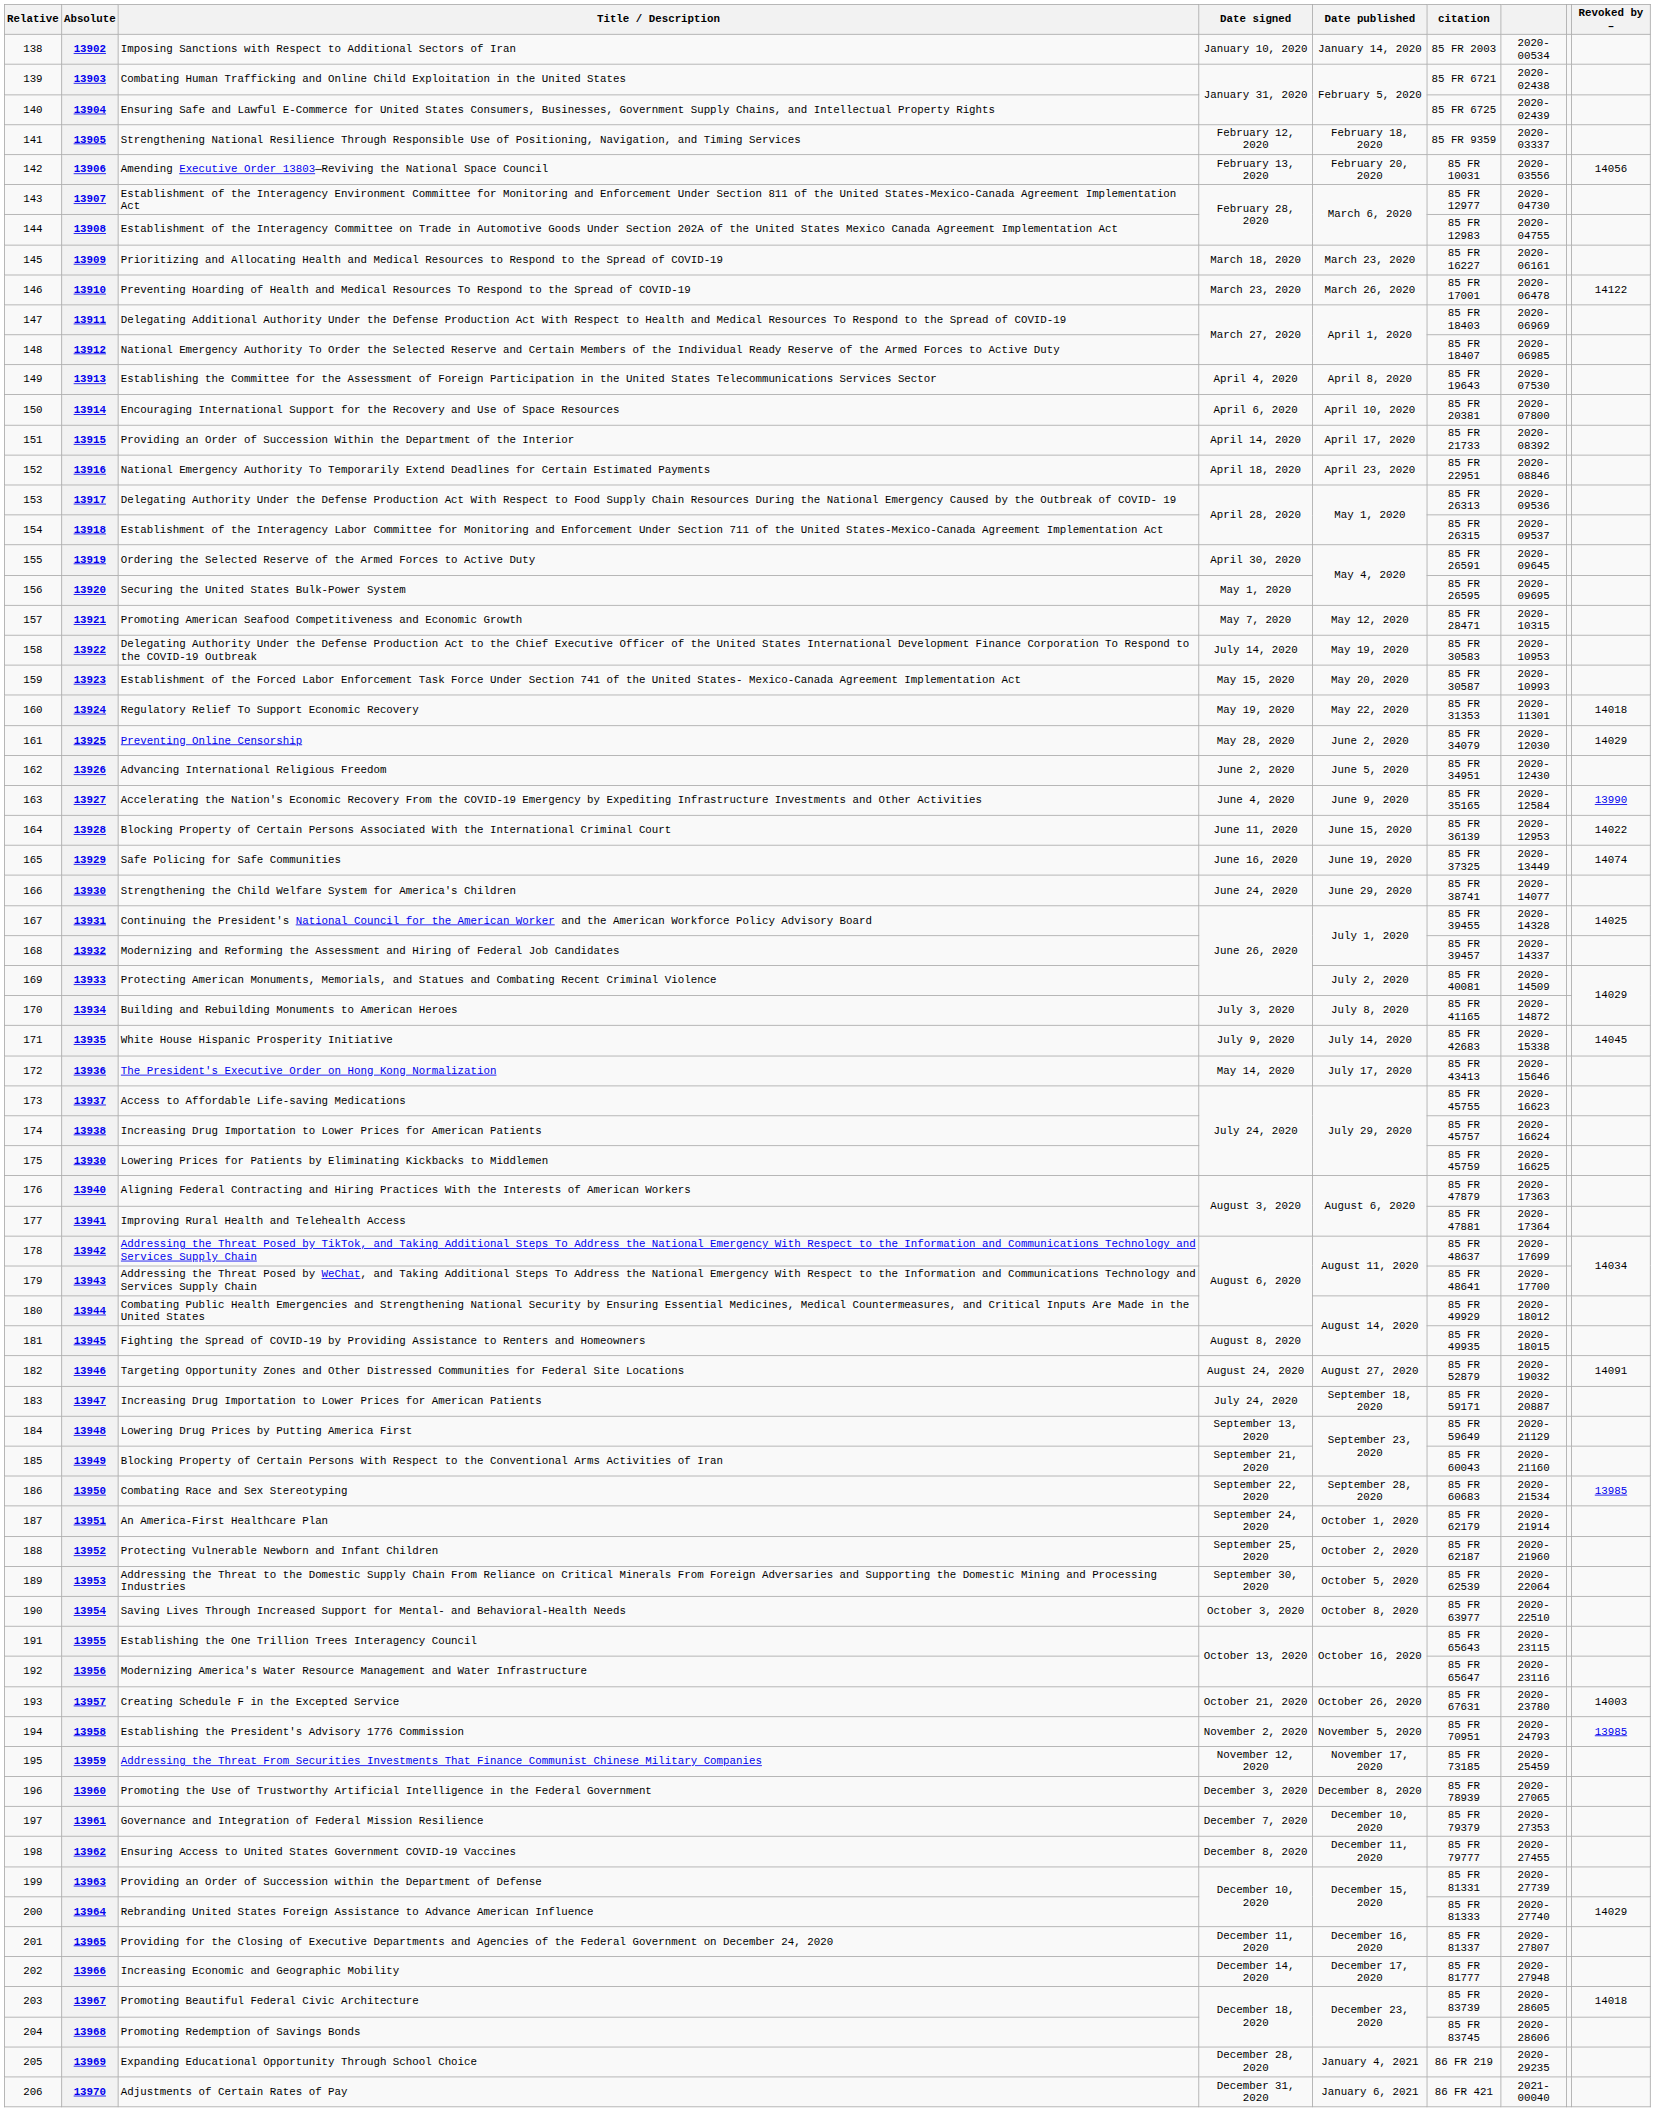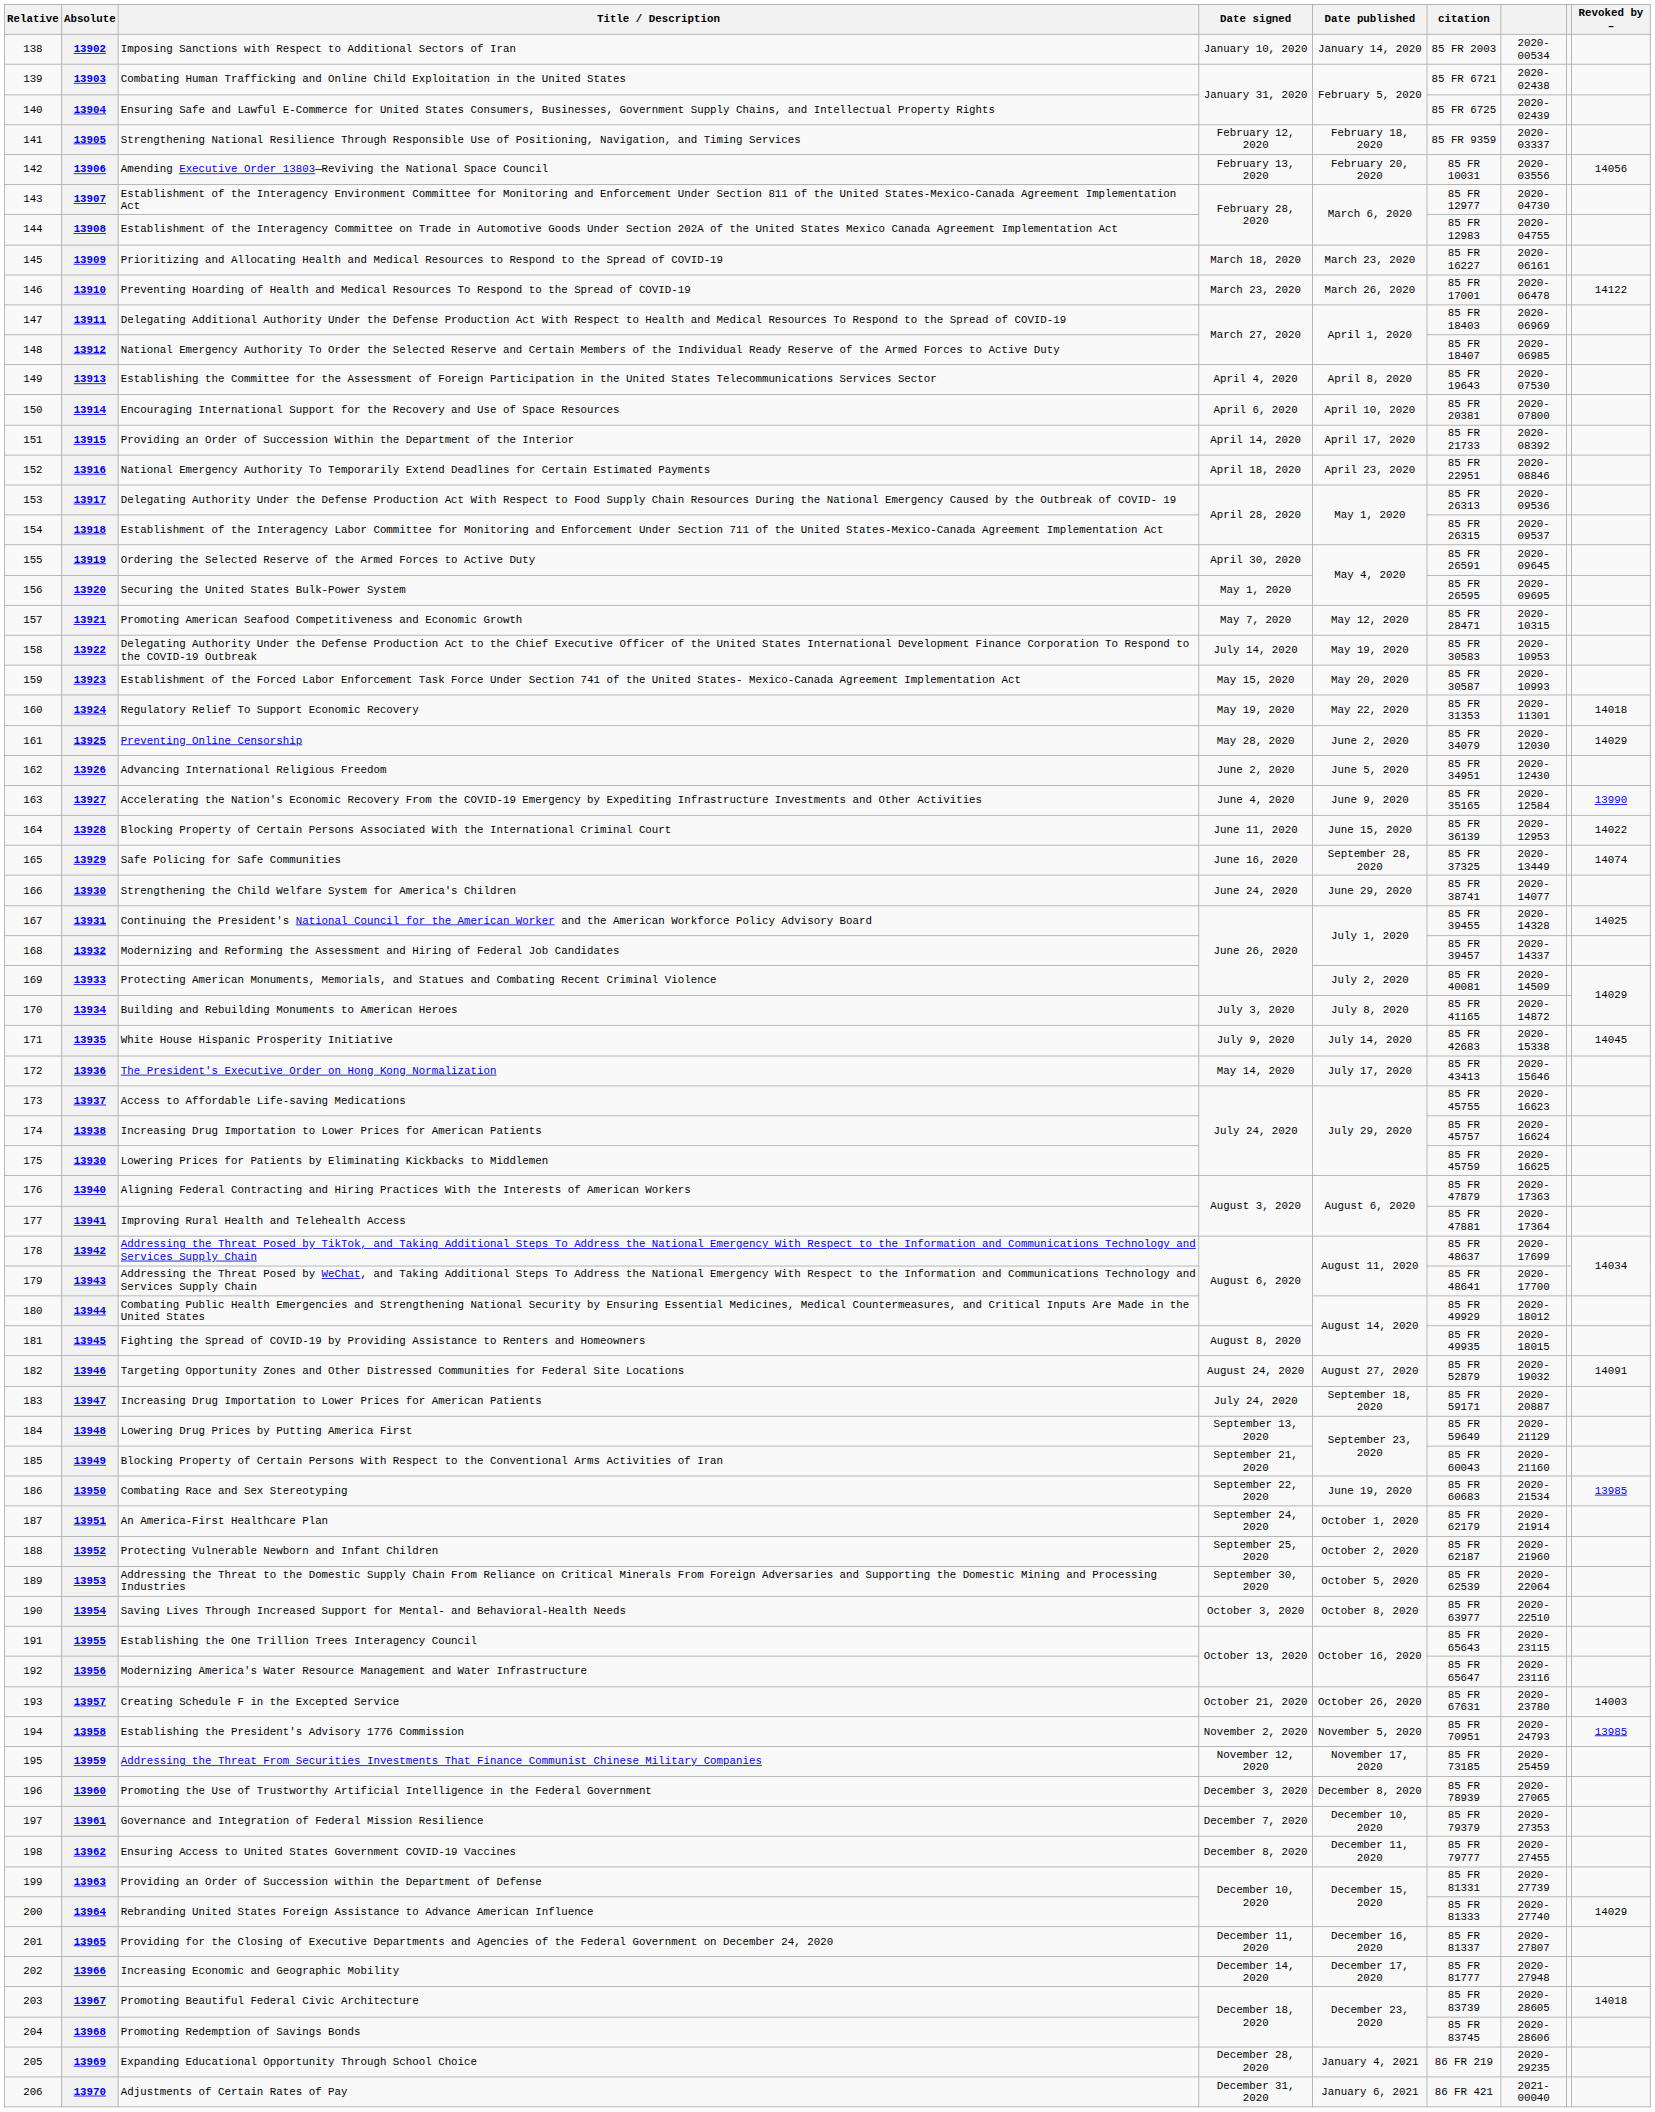(1370, 860) June 19, 2020 -> (1370, 860) September 28, 2020
(1370, 1491) September 28, 2020 -> (1370, 1491) June 19, 2020
